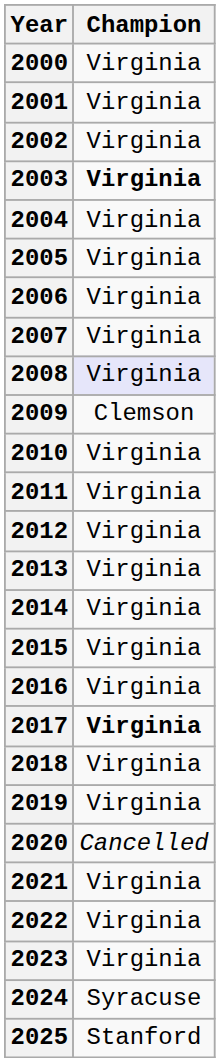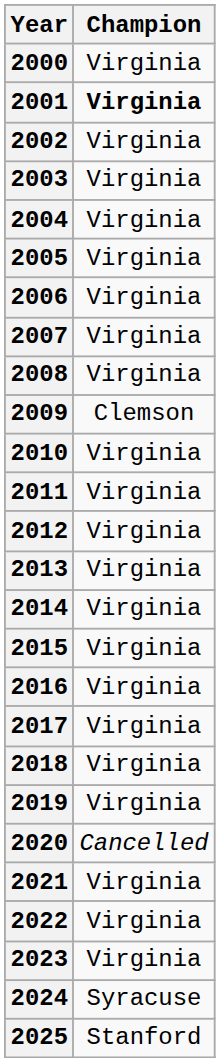(144, 102) normal -> (144, 102) bold
(144, 180) bold -> (144, 180) normal
(144, 375) lavender background -> (144, 375) no background
(144, 726) bold -> (144, 726) normal
